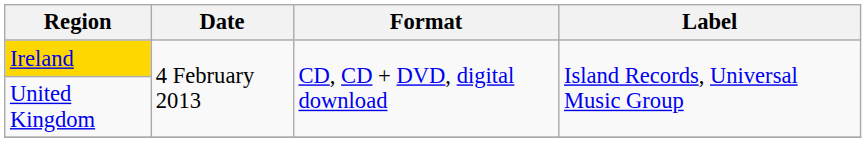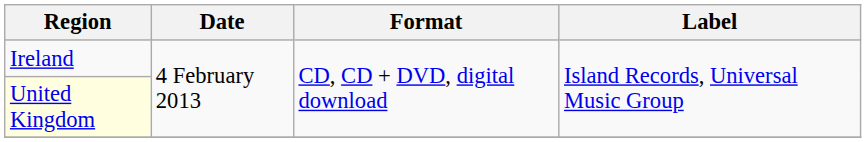(42, 58) gold background -> (42, 58) no background
(53, 106) no background -> (53, 106) lightyellow background
